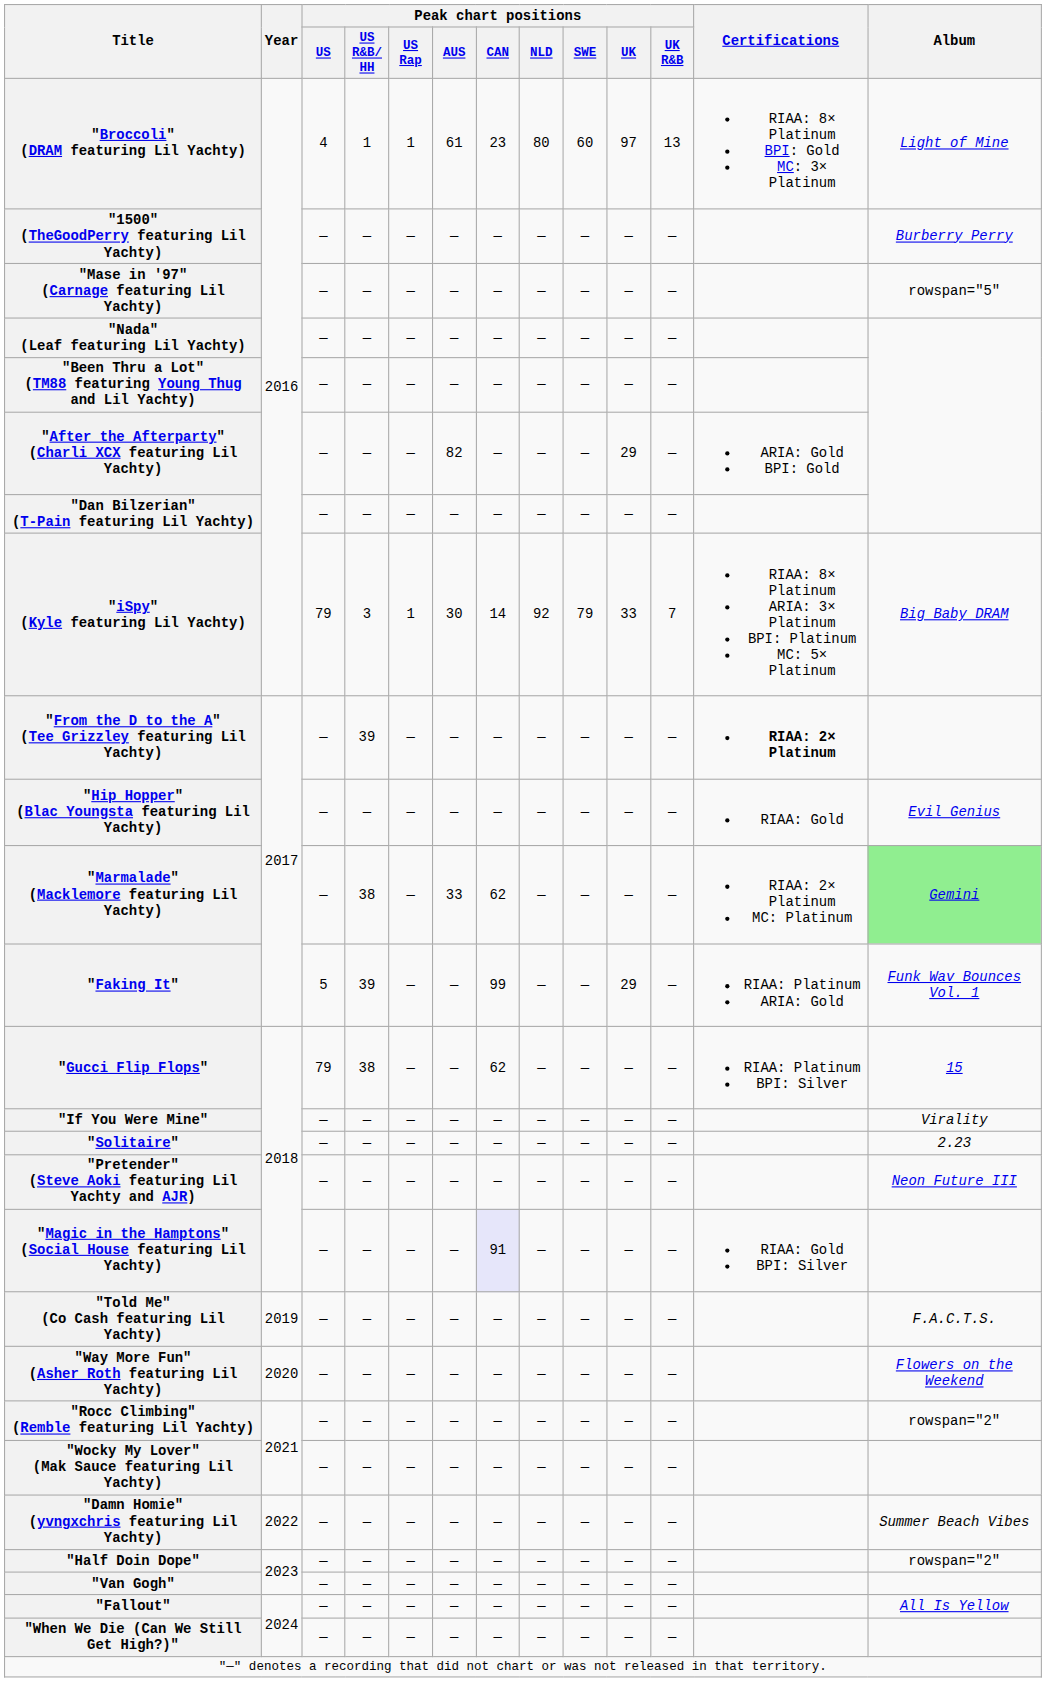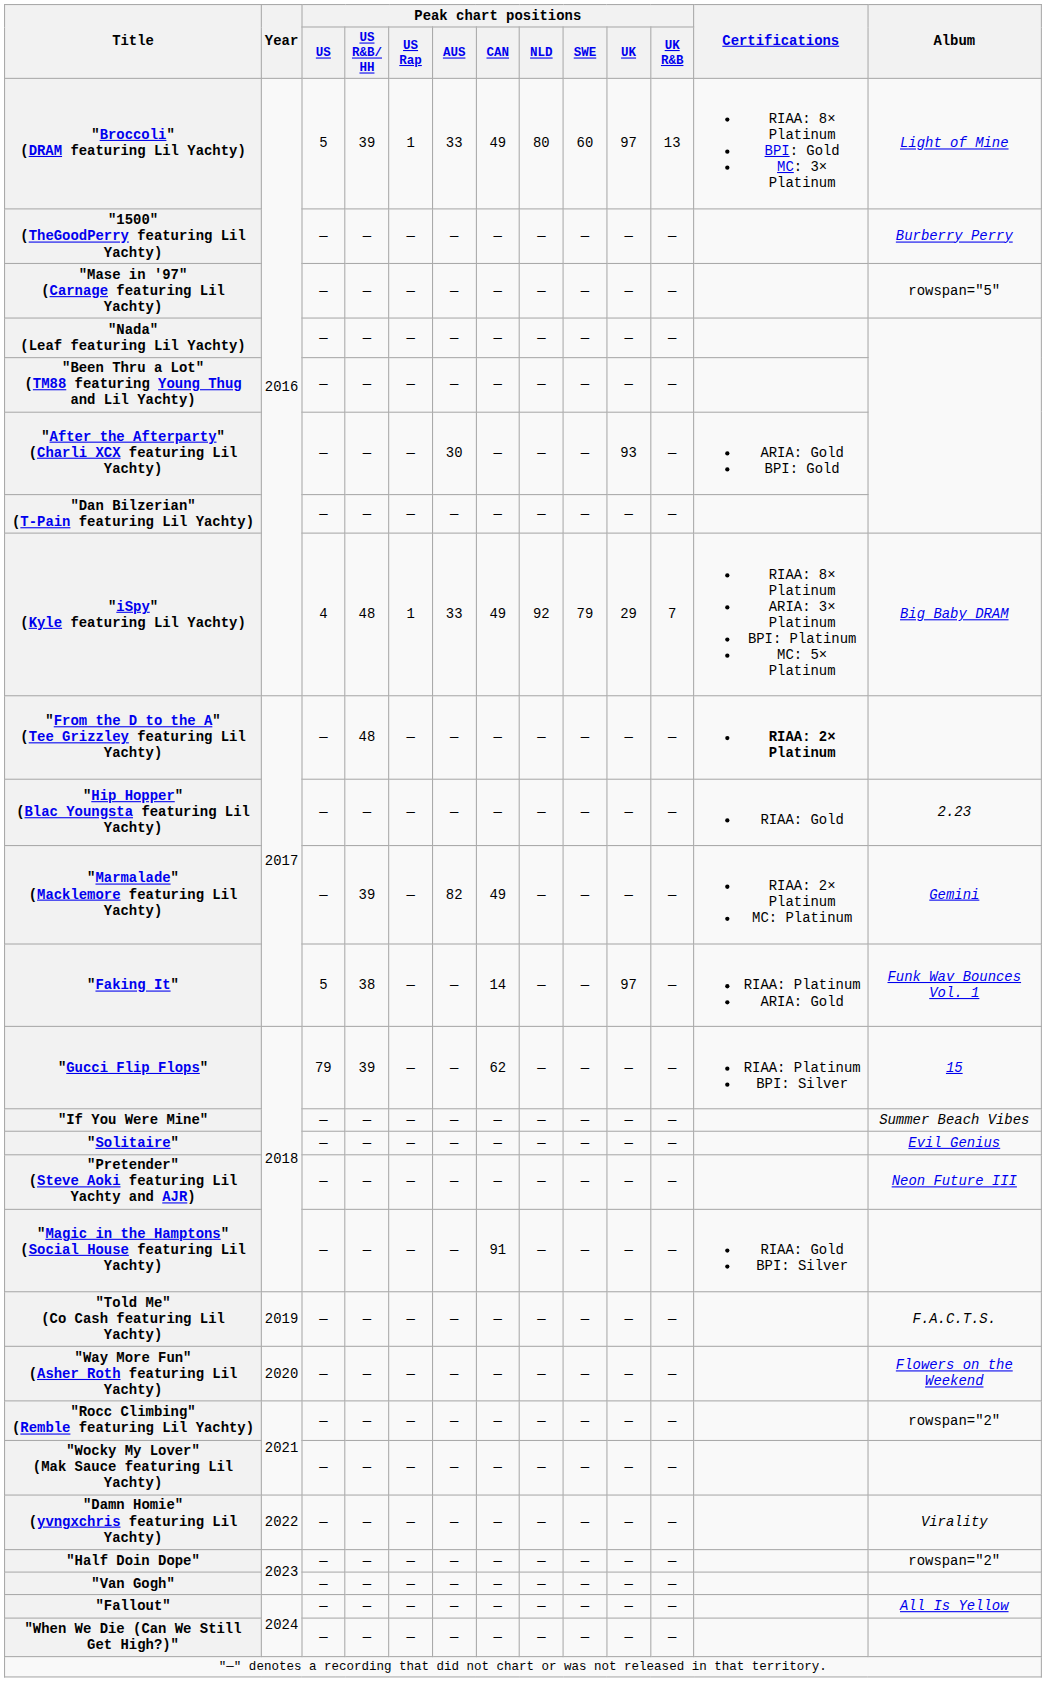(323, 144) 4 -> (323, 144) 5
(367, 144) 1 -> (367, 144) 39
(454, 144) 61 -> (454, 144) 33
(498, 144) 23 -> (498, 144) 49
(454, 453) 82 -> (454, 453) 30
(629, 453) 29 -> (629, 453) 93
(323, 615) 79 -> (323, 615) 4
(367, 615) 3 -> (367, 615) 48
(454, 615) 30 -> (454, 615) 33
(498, 615) 14 -> (498, 615) 49
(629, 615) 33 -> (629, 615) 29
(367, 737) 39 -> (367, 737) 48
(954, 812) Evil Genius -> (954, 812) 2.23
(367, 895) 38 -> (367, 895) 39
(454, 895) 33 -> (454, 895) 82
(498, 895) 62 -> (498, 895) 49
(954, 895) lightgreen background -> (954, 895) no background
(367, 985) 39 -> (367, 985) 38
(498, 985) 99 -> (498, 985) 14
(629, 985) 29 -> (629, 985) 97
(367, 1068) 38 -> (367, 1068) 39
(954, 1120) Virality -> (954, 1120) Summer Beach Vibes
(954, 1143) 2.23 -> (954, 1143) Evil Genius
(498, 1250) lavender background -> (498, 1250) no background
(954, 1522) Summer Beach Vibes -> (954, 1522) Virality
